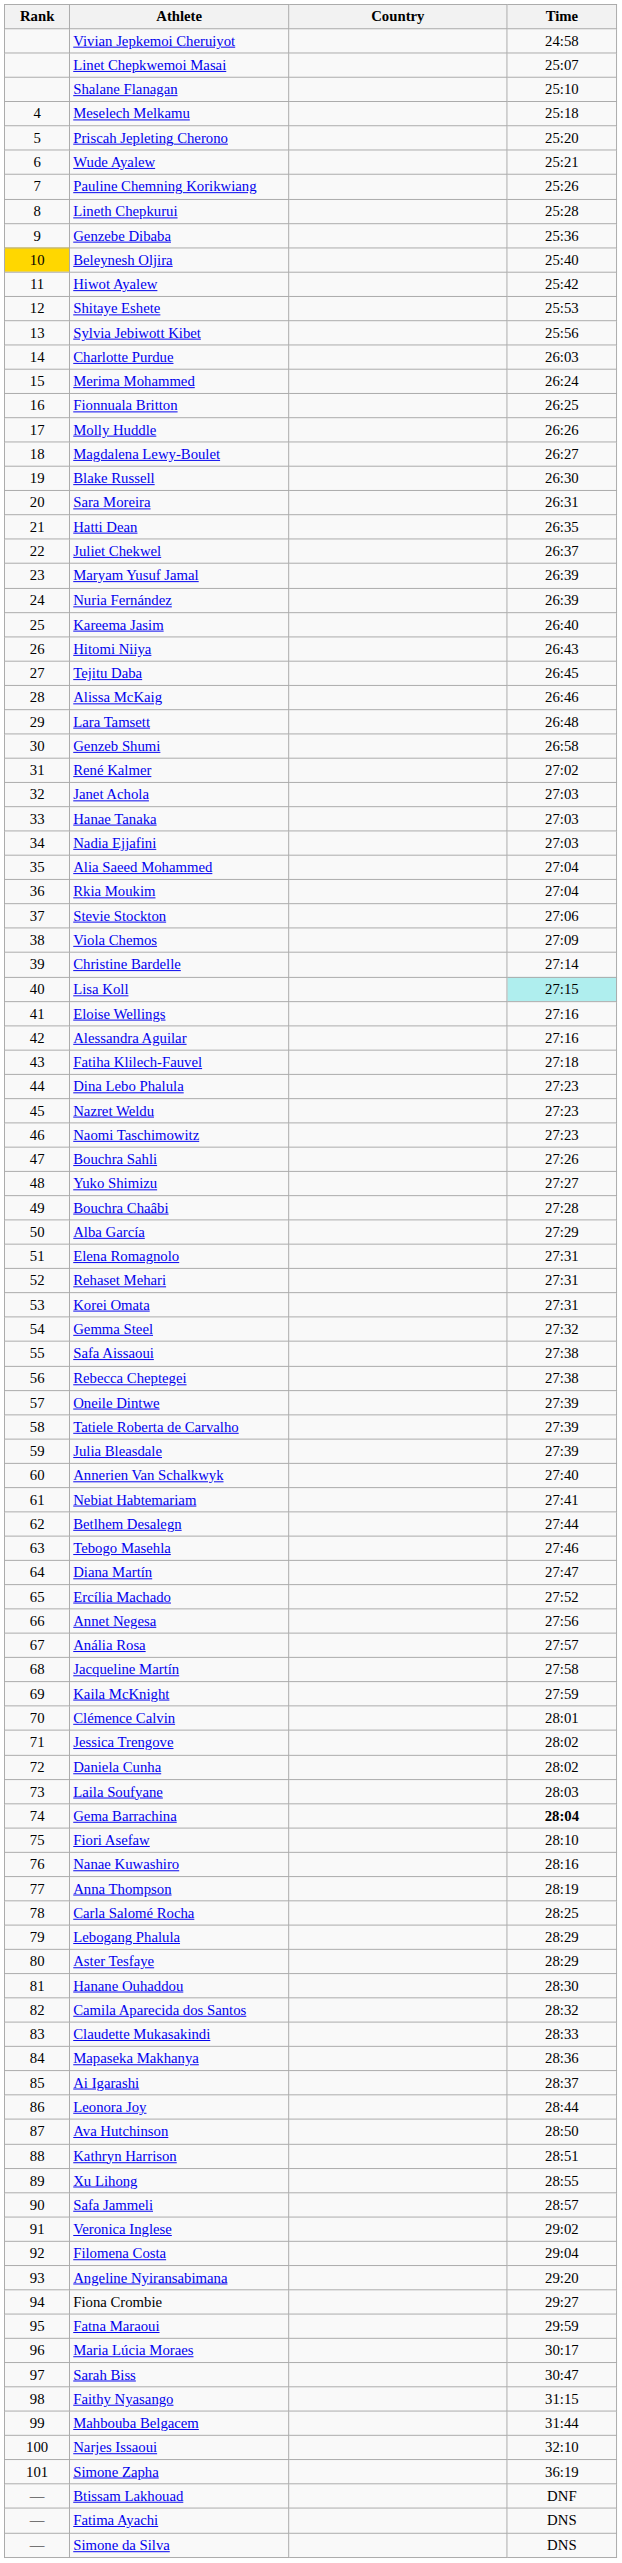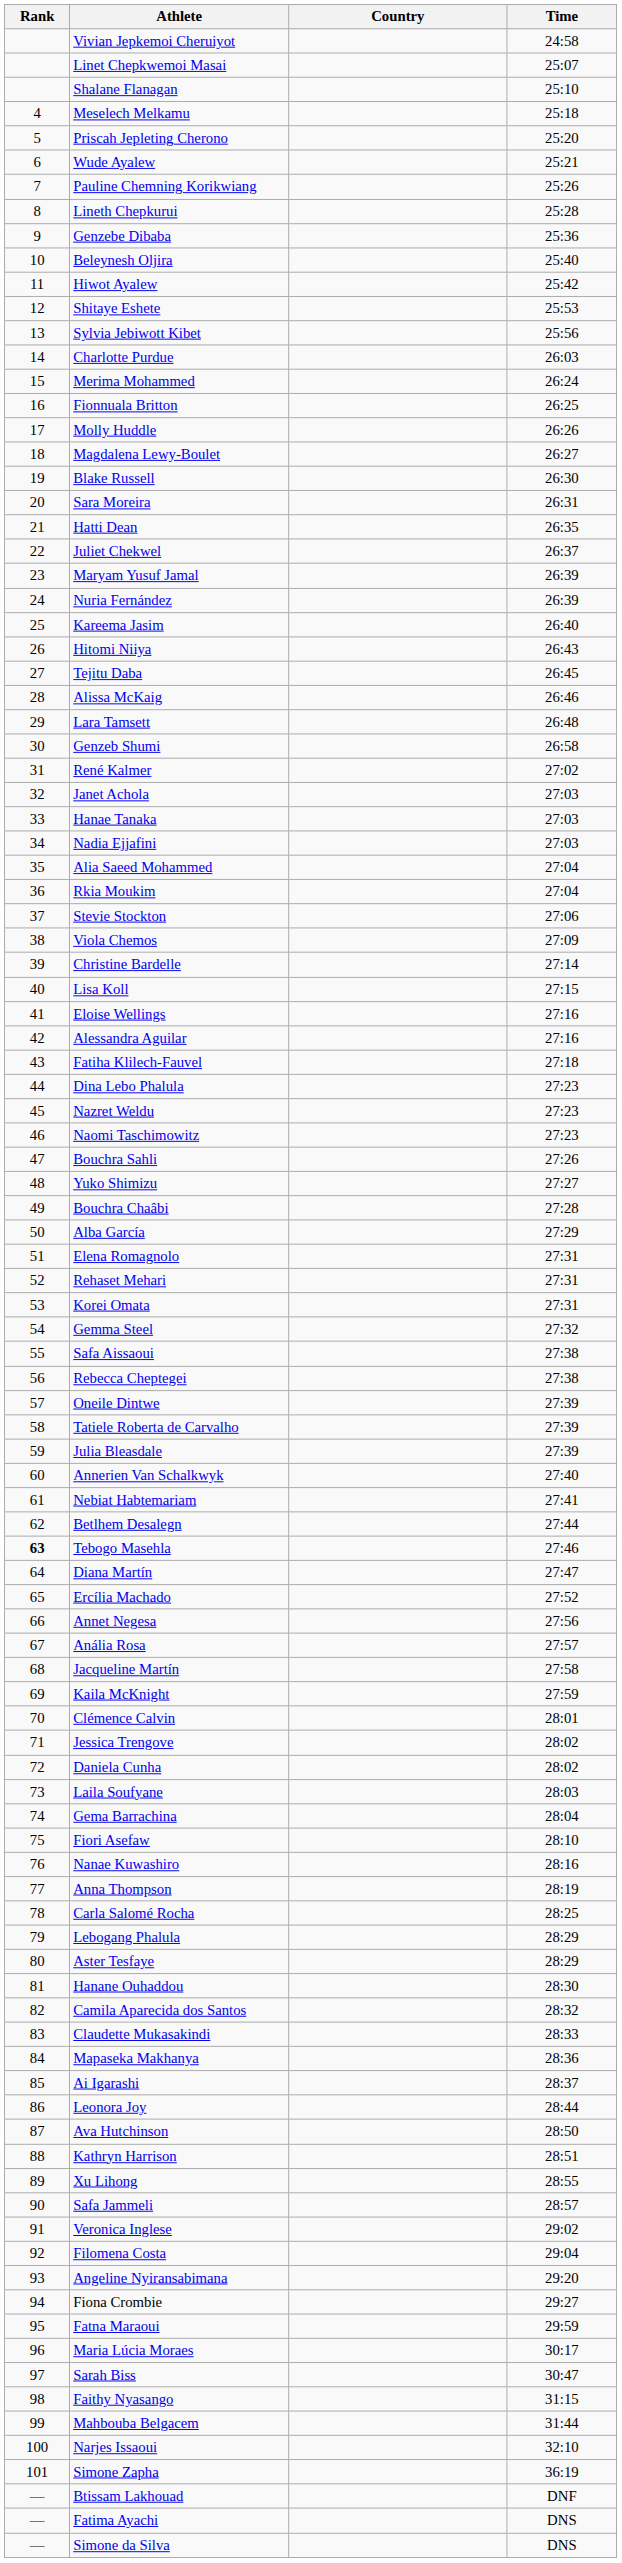(37, 259) gold background -> (37, 259) no background
(562, 989) paleturquoise background -> (562, 989) no background
(37, 1548) normal -> (37, 1548) bold
(562, 1815) bold -> (562, 1815) normal
